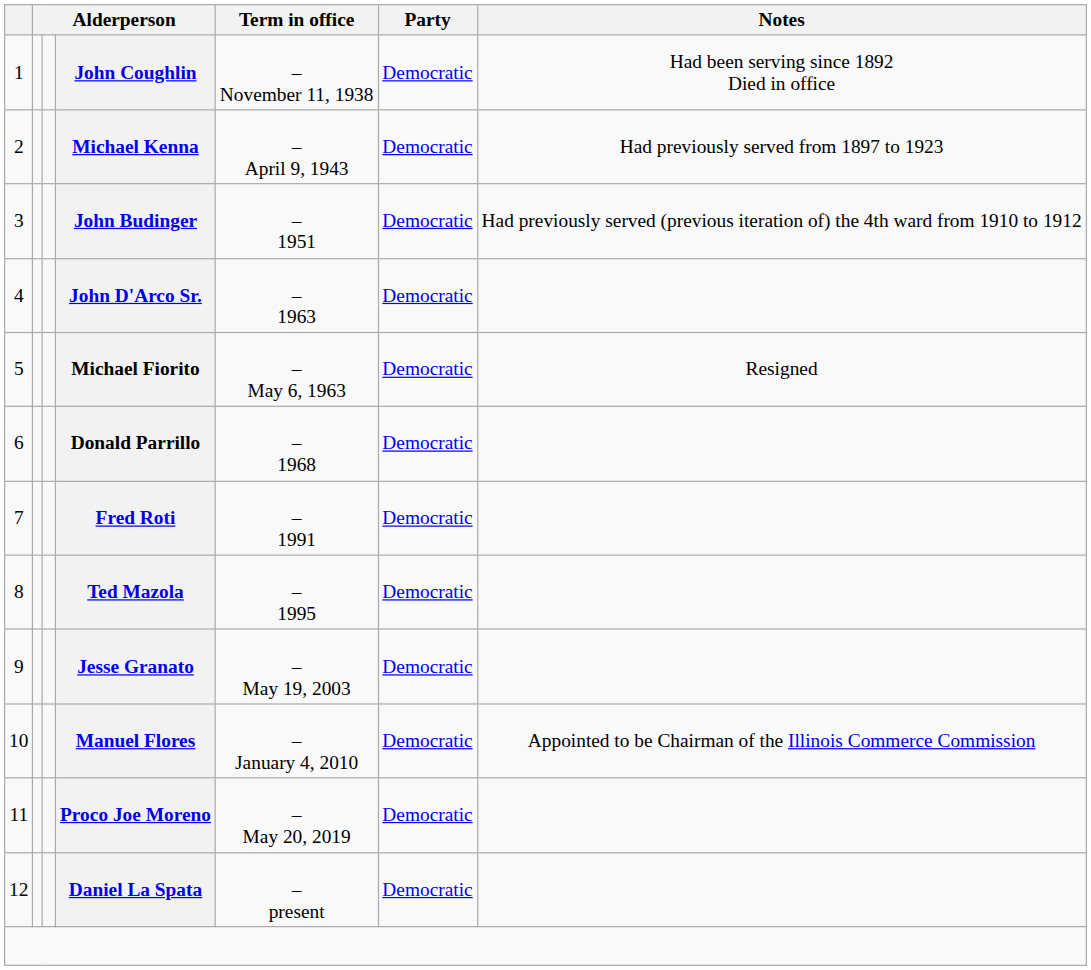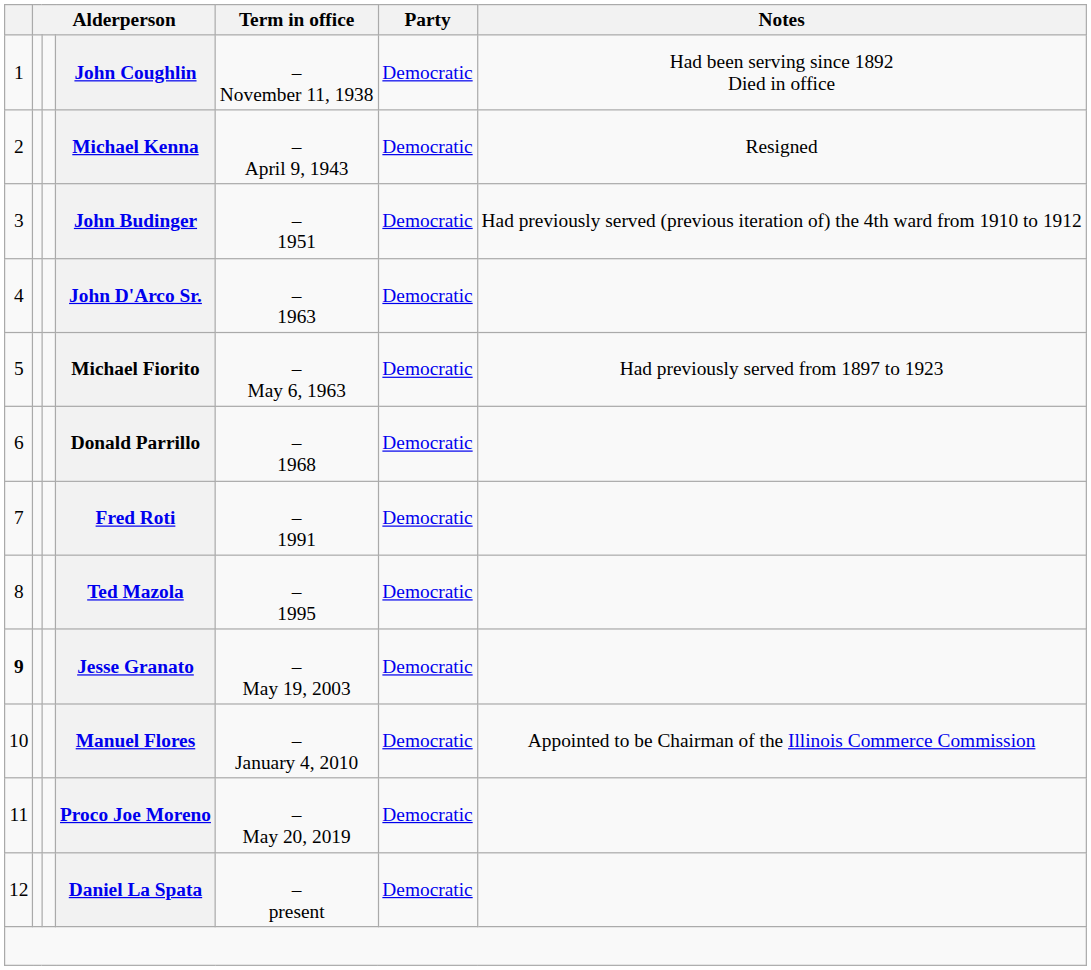(782, 146) Had previously served from 1897 to 1923 -> (782, 146) Resigned
(782, 369) Resigned -> (782, 369) Had previously served from 1897 to 1923
(19, 666) normal -> (19, 666) bold
